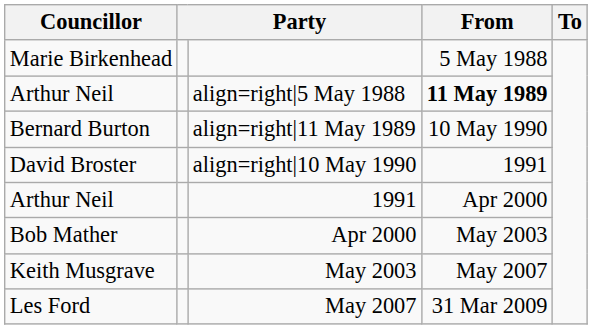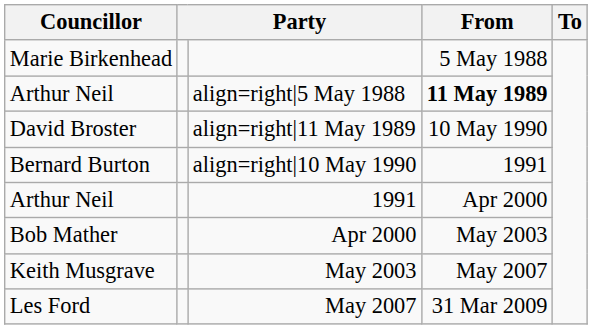(80, 128) Bernard Burton -> (73, 128) David Broster
(73, 164) David Broster -> (80, 164) Bernard Burton
